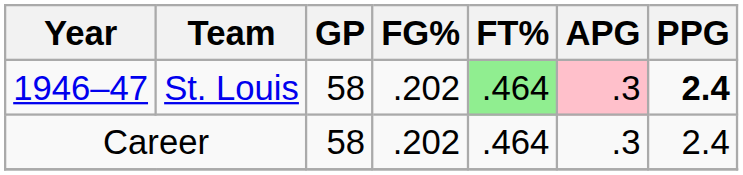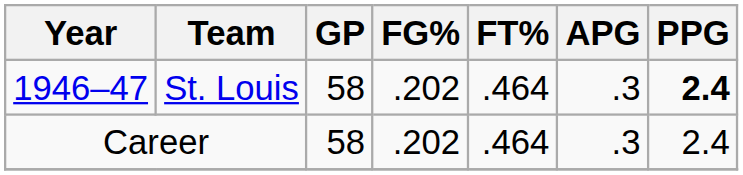(516, 88) lightgreen background -> (516, 88) no background
(626, 88) pink background -> (626, 88) no background
